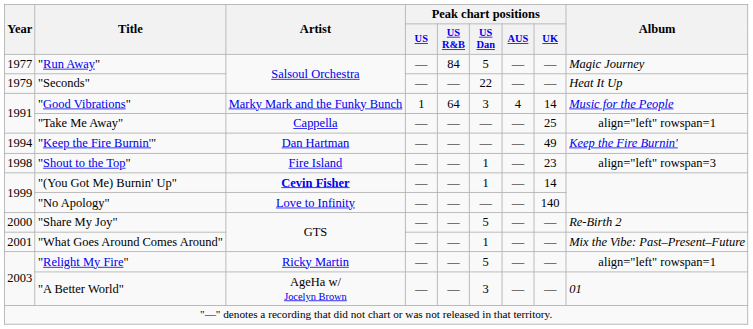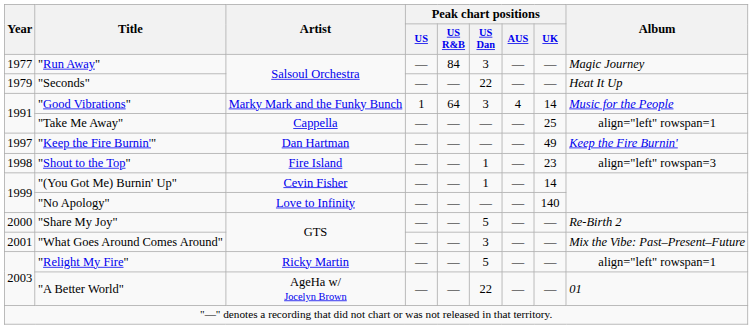(486, 64) 5 -> (486, 64) 3
(20, 143) 1994 -> (20, 143) 1997
(315, 182) bold -> (315, 182) normal
(486, 242) 1 -> (486, 242) 3
(486, 288) 3 -> (486, 288) 22
